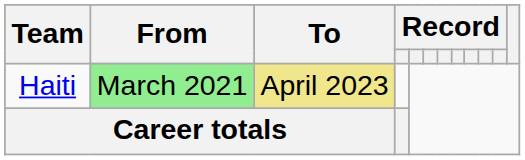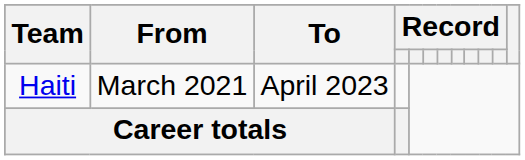(172, 85) lightgreen background -> (172, 85) no background
(325, 85) khaki background -> (325, 85) no background
